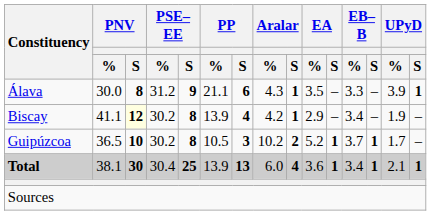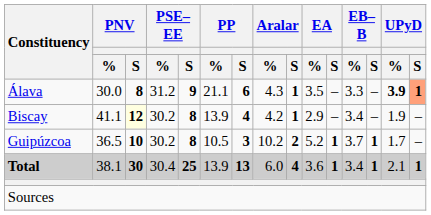(397, 91) normal -> (397, 91) bold
(418, 91) no background -> (418, 91) lightsalmon background
